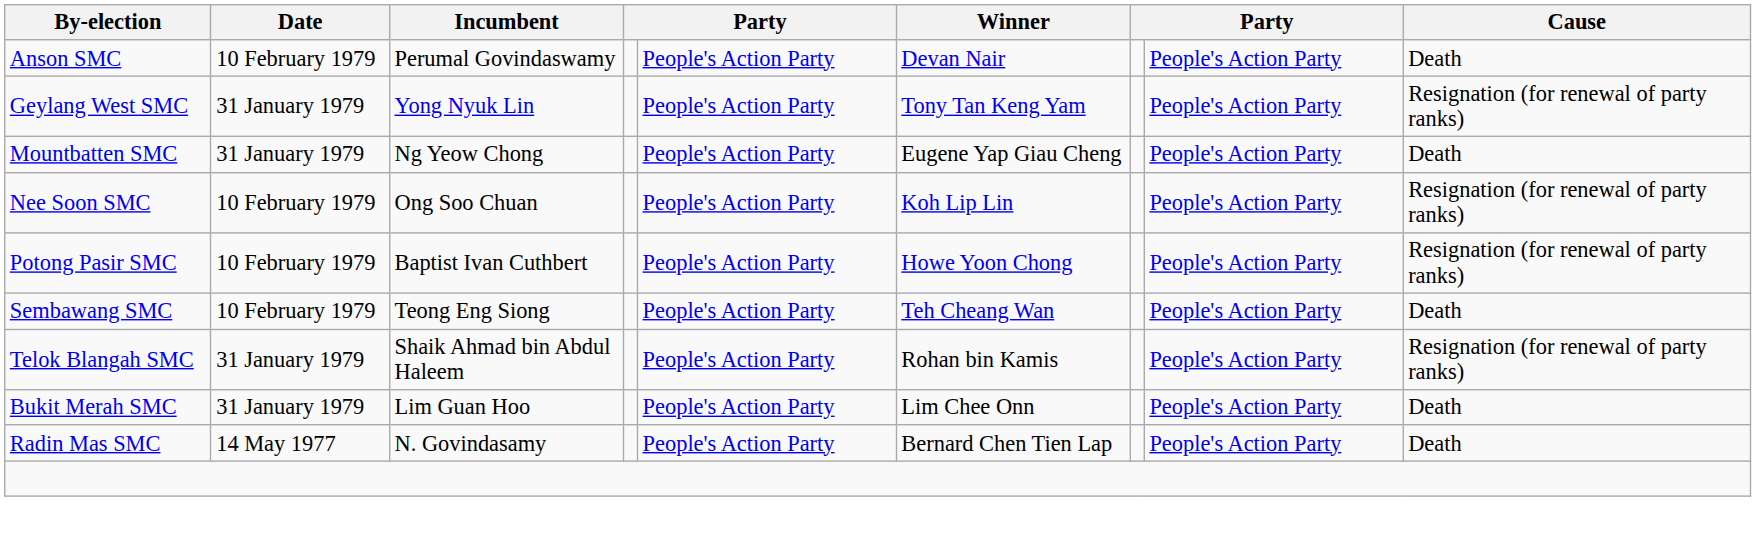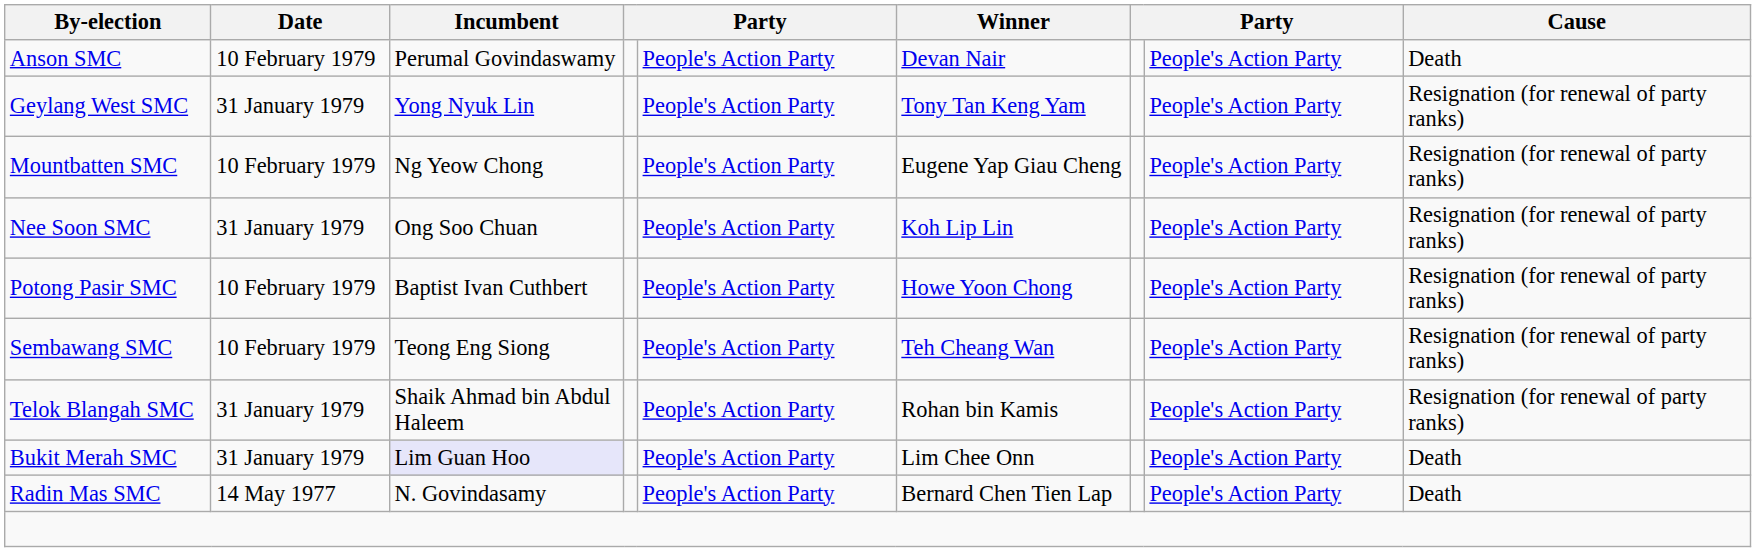(290, 154) 31 January 1979 -> (296, 166) 10 February 1979
(1435, 154) Death -> (1557, 166) Resignation (for renewal of party ranks)
(296, 202) 10 February 1979 -> (290, 227) 31 January 1979
(1435, 311) Death -> (1557, 348) Resignation (for renewal of party ranks)
(462, 407) no background -> (462, 457) lavender background
